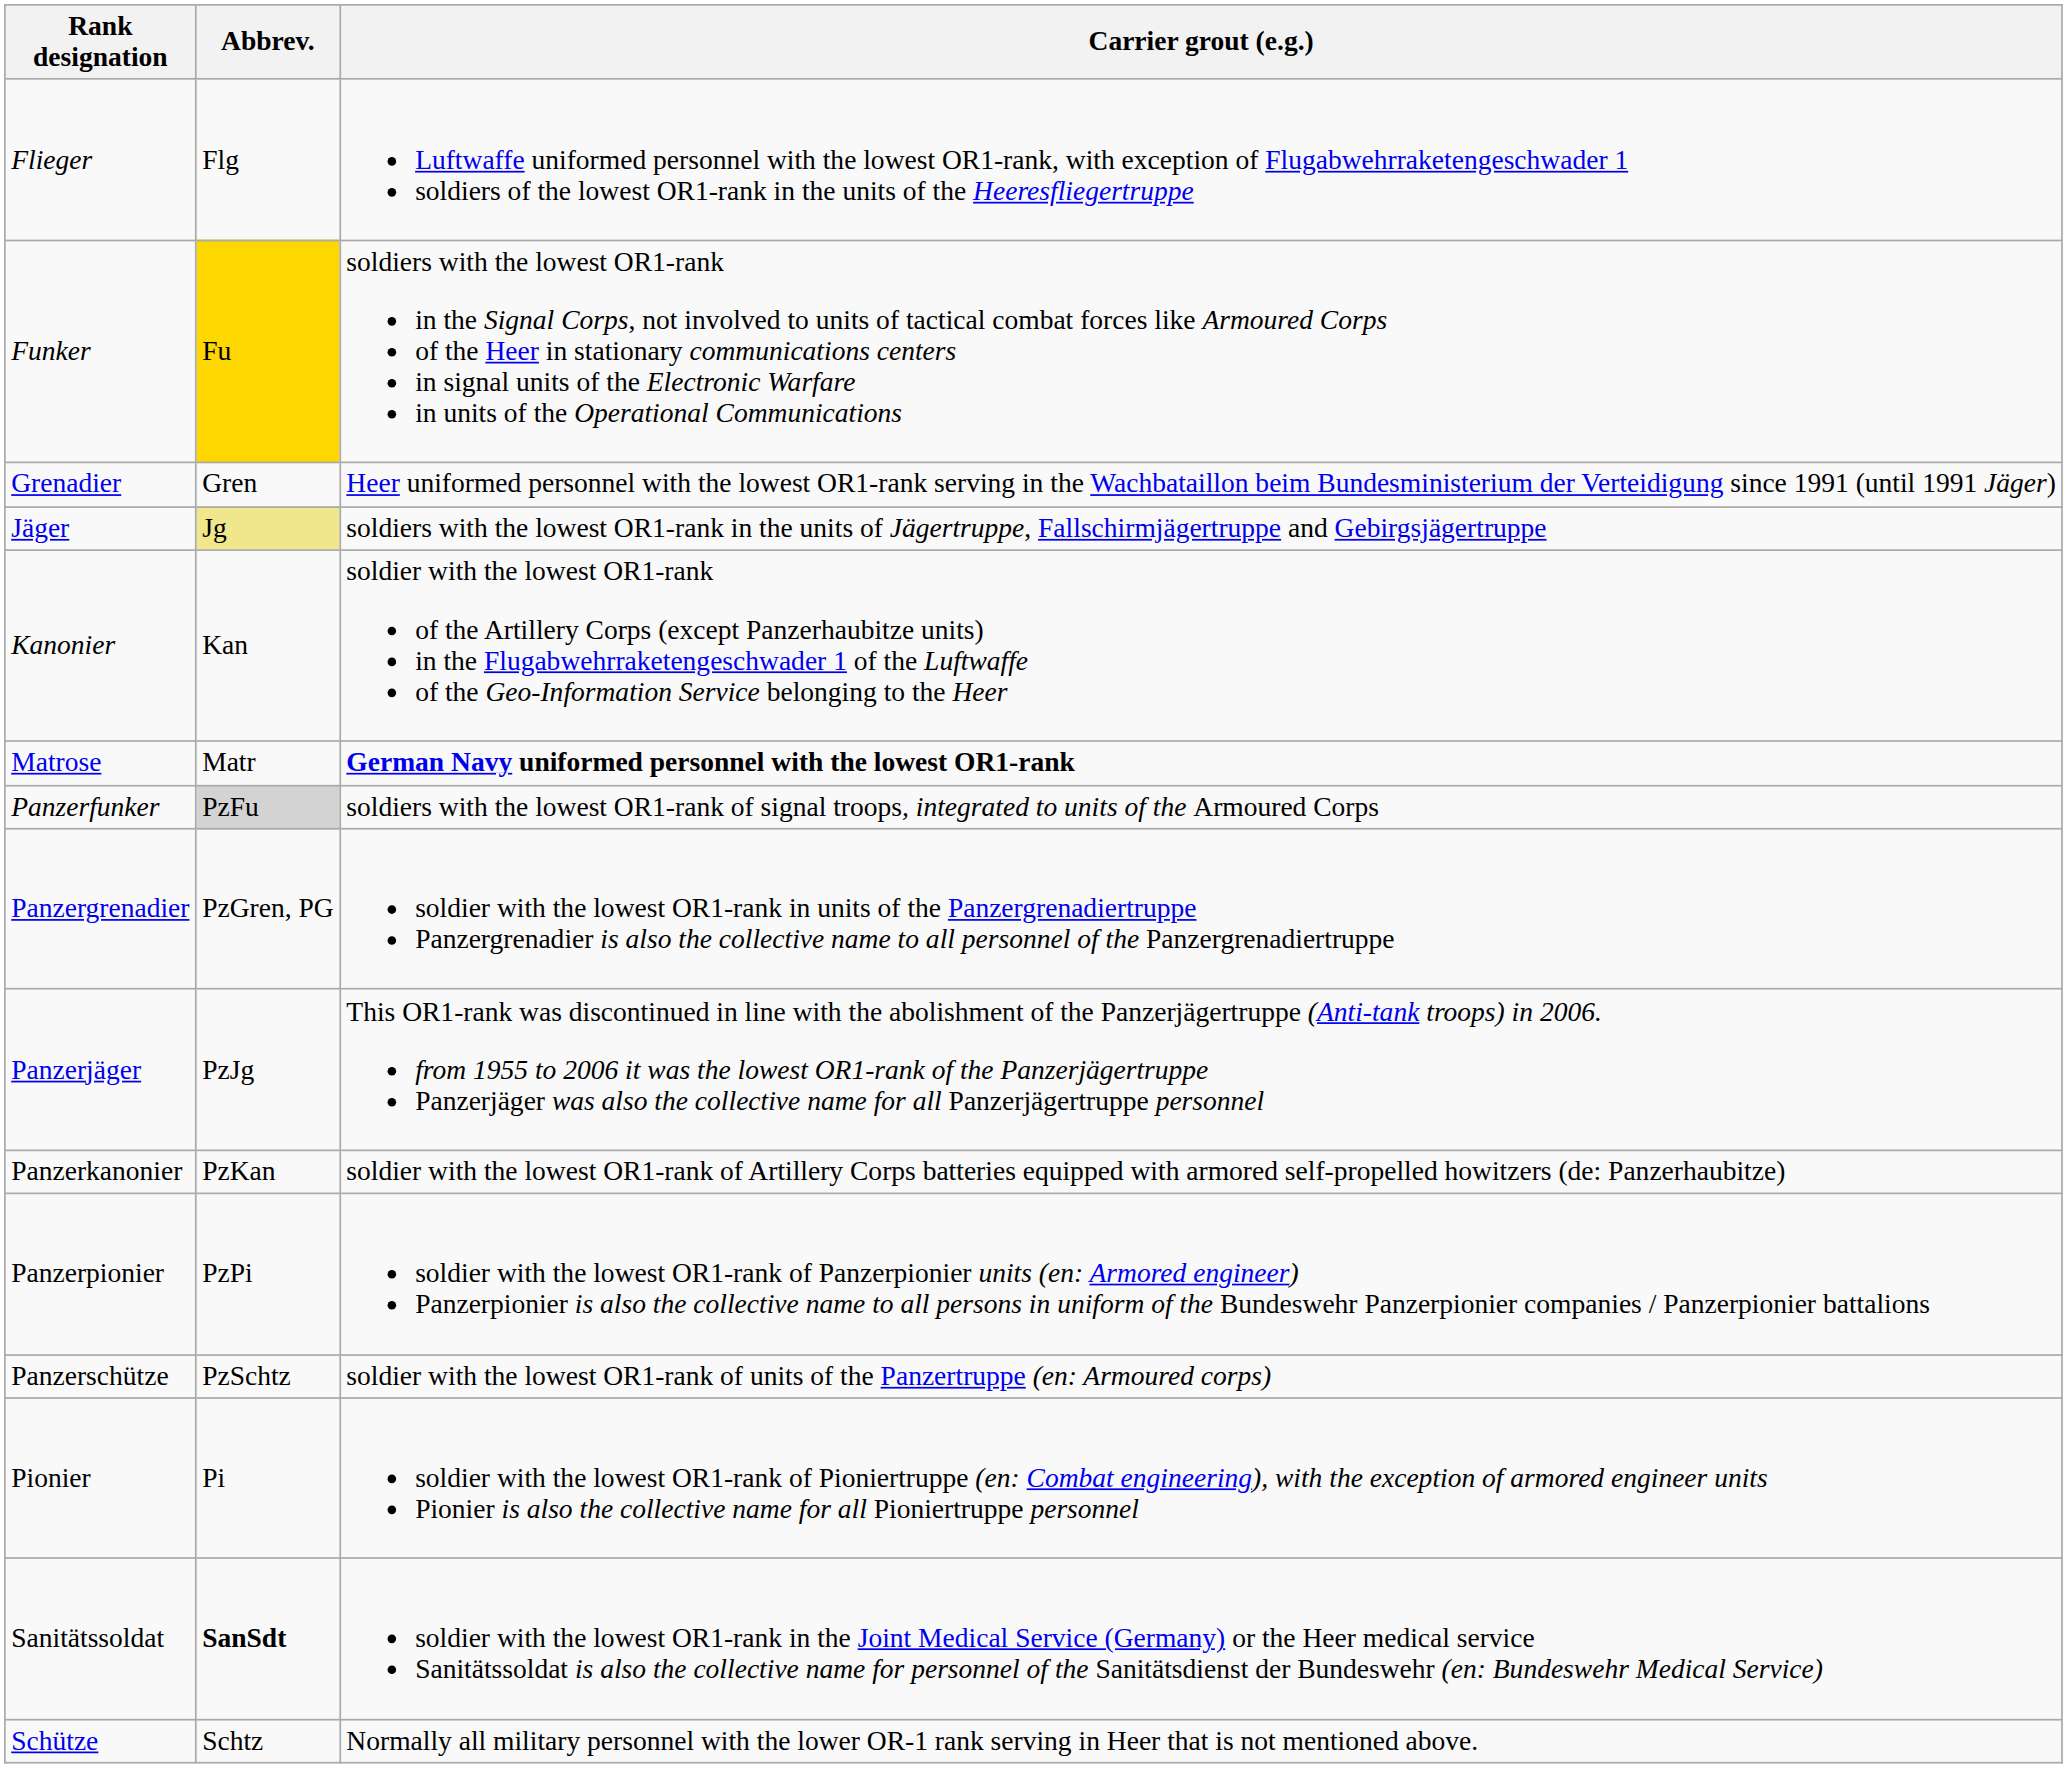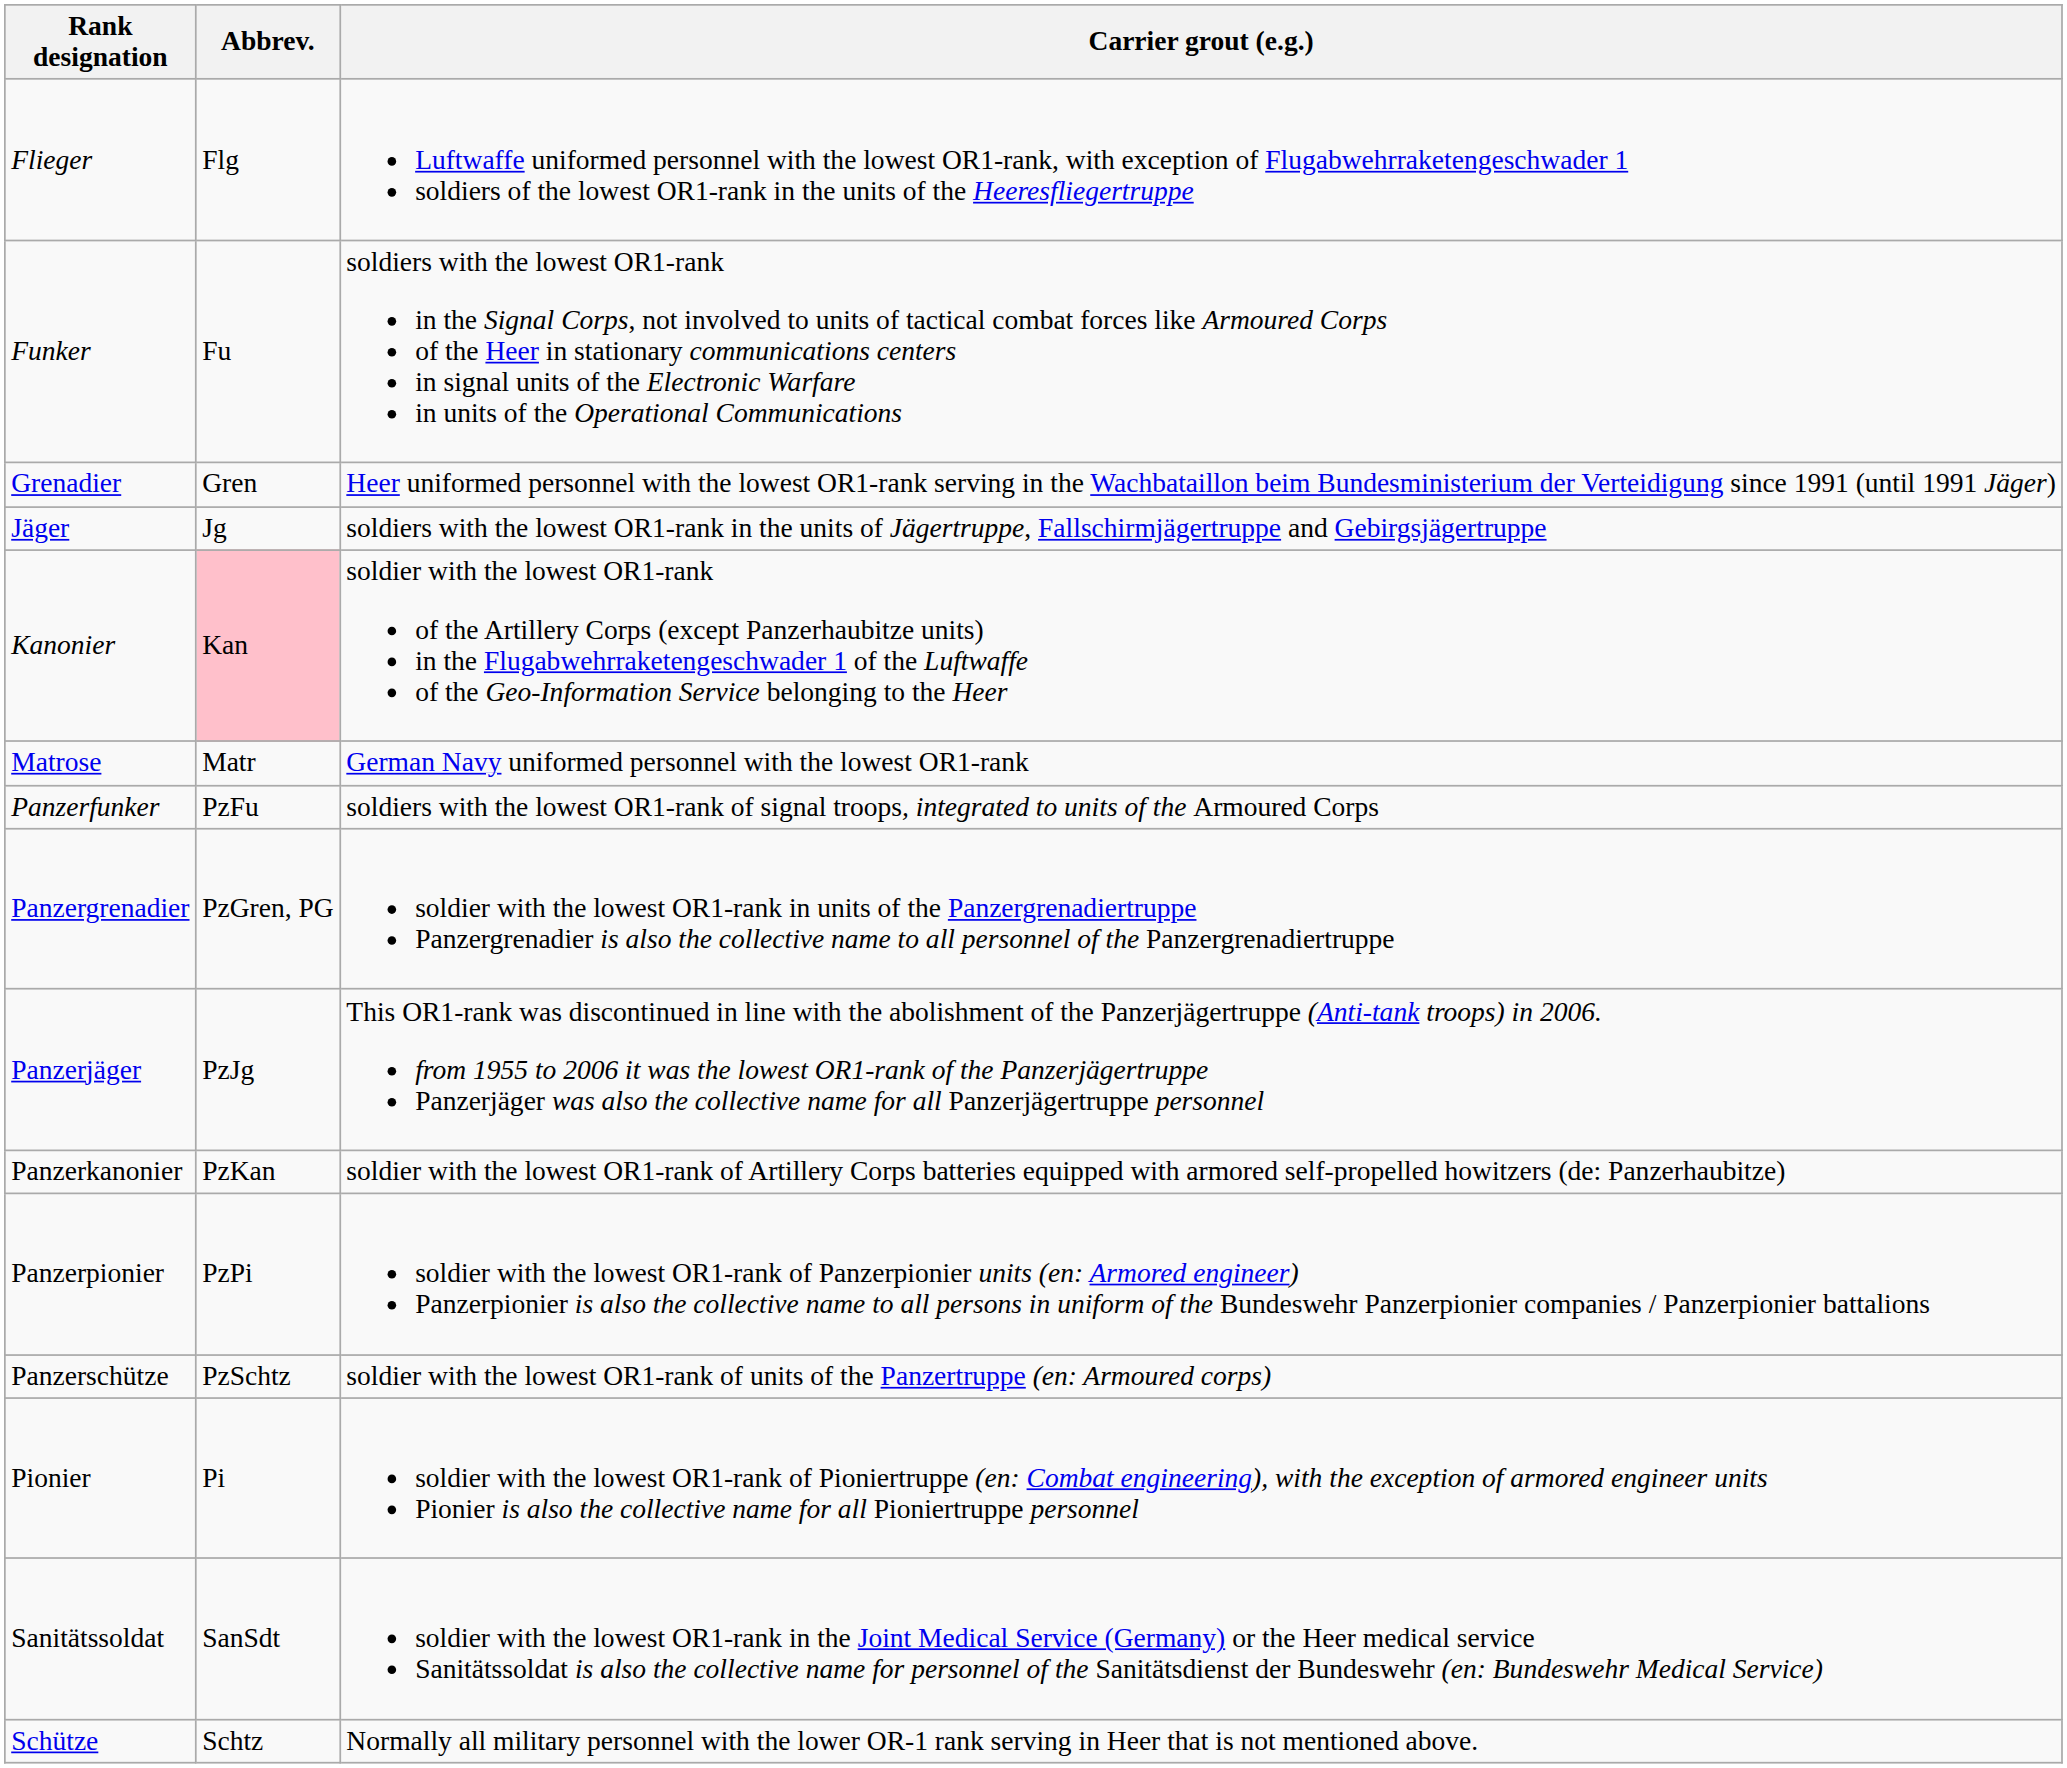(217, 350) gold background -> (217, 350) no background
(214, 527) khaki background -> (214, 527) no background
(225, 645) no background -> (225, 645) pink background
(711, 762) bold -> (688, 762) normal
(230, 806) lightgrey background -> (230, 806) no background
(244, 1638) bold -> (241, 1638) normal
